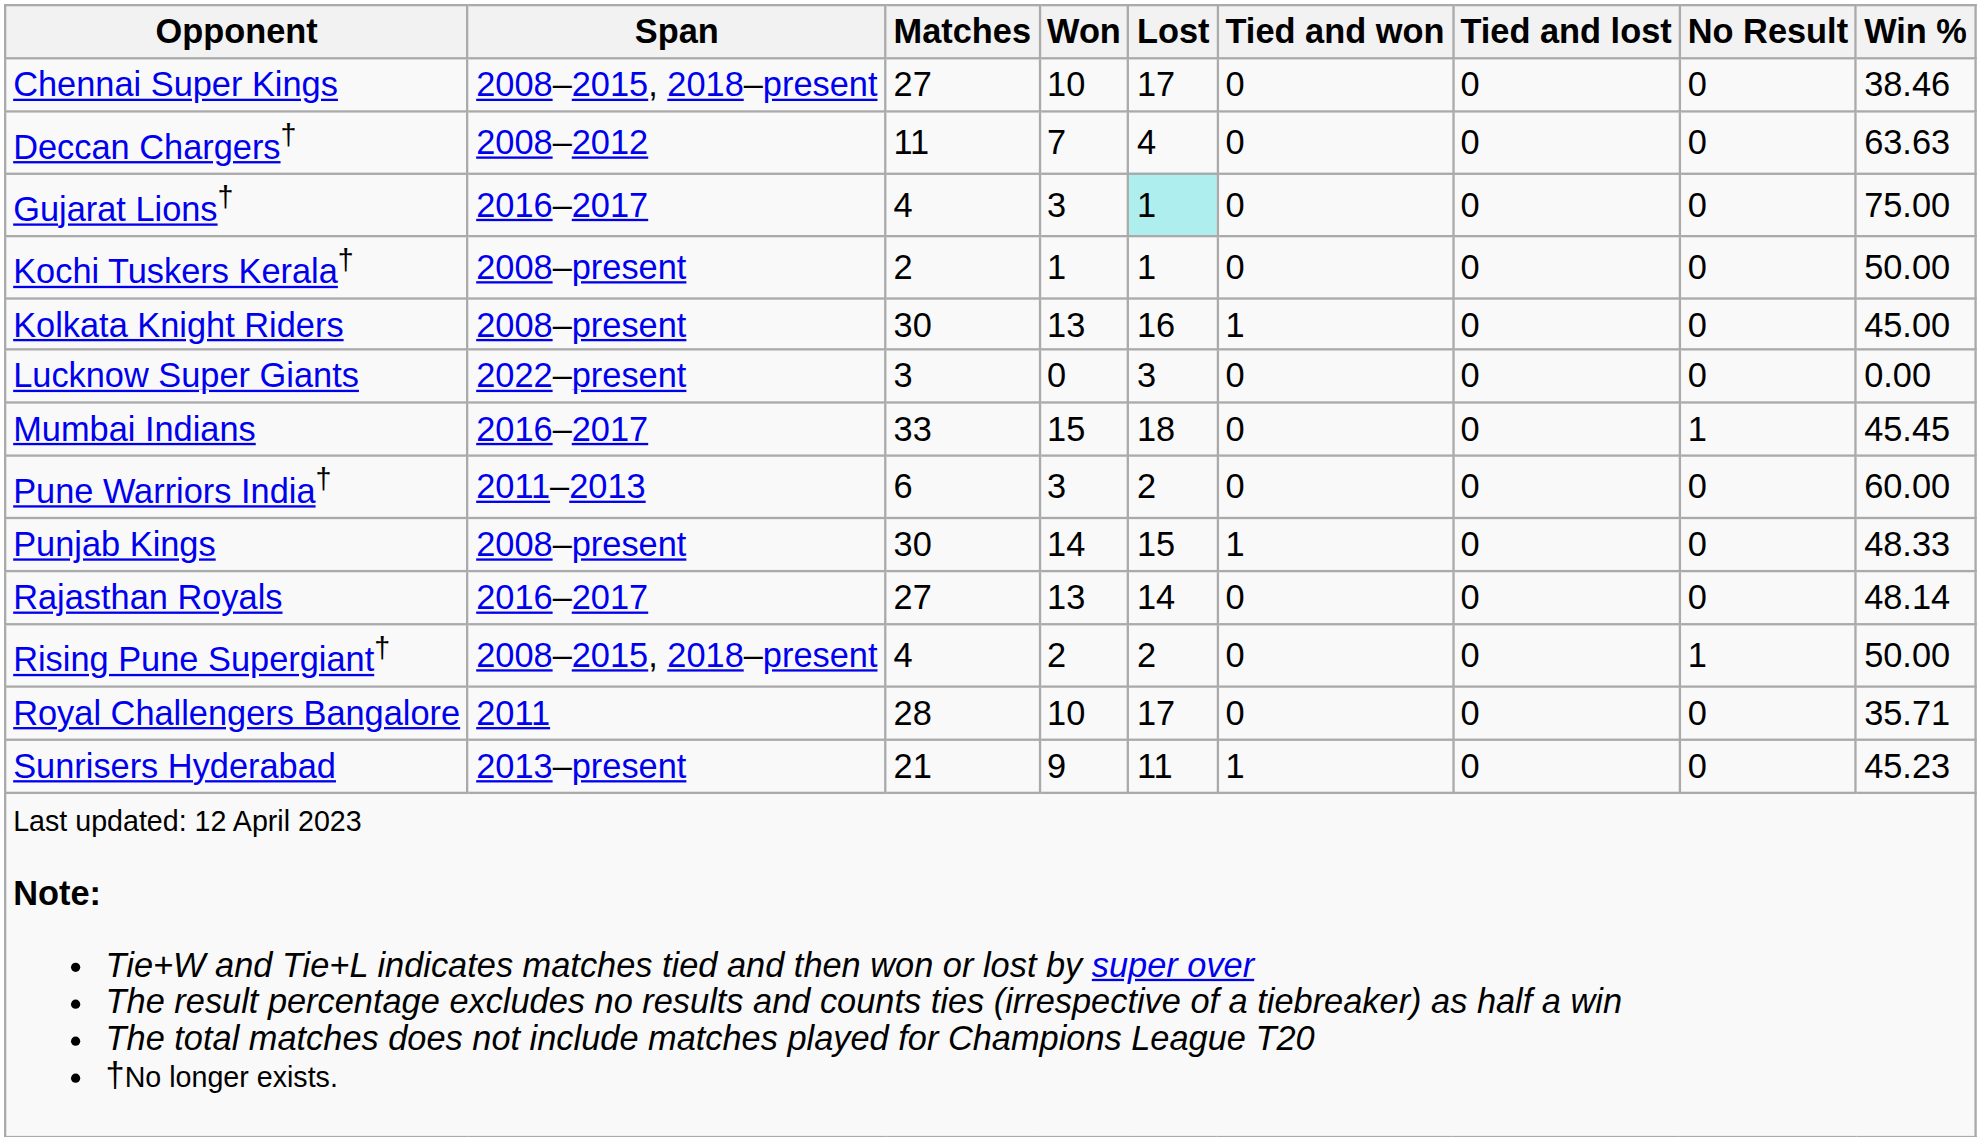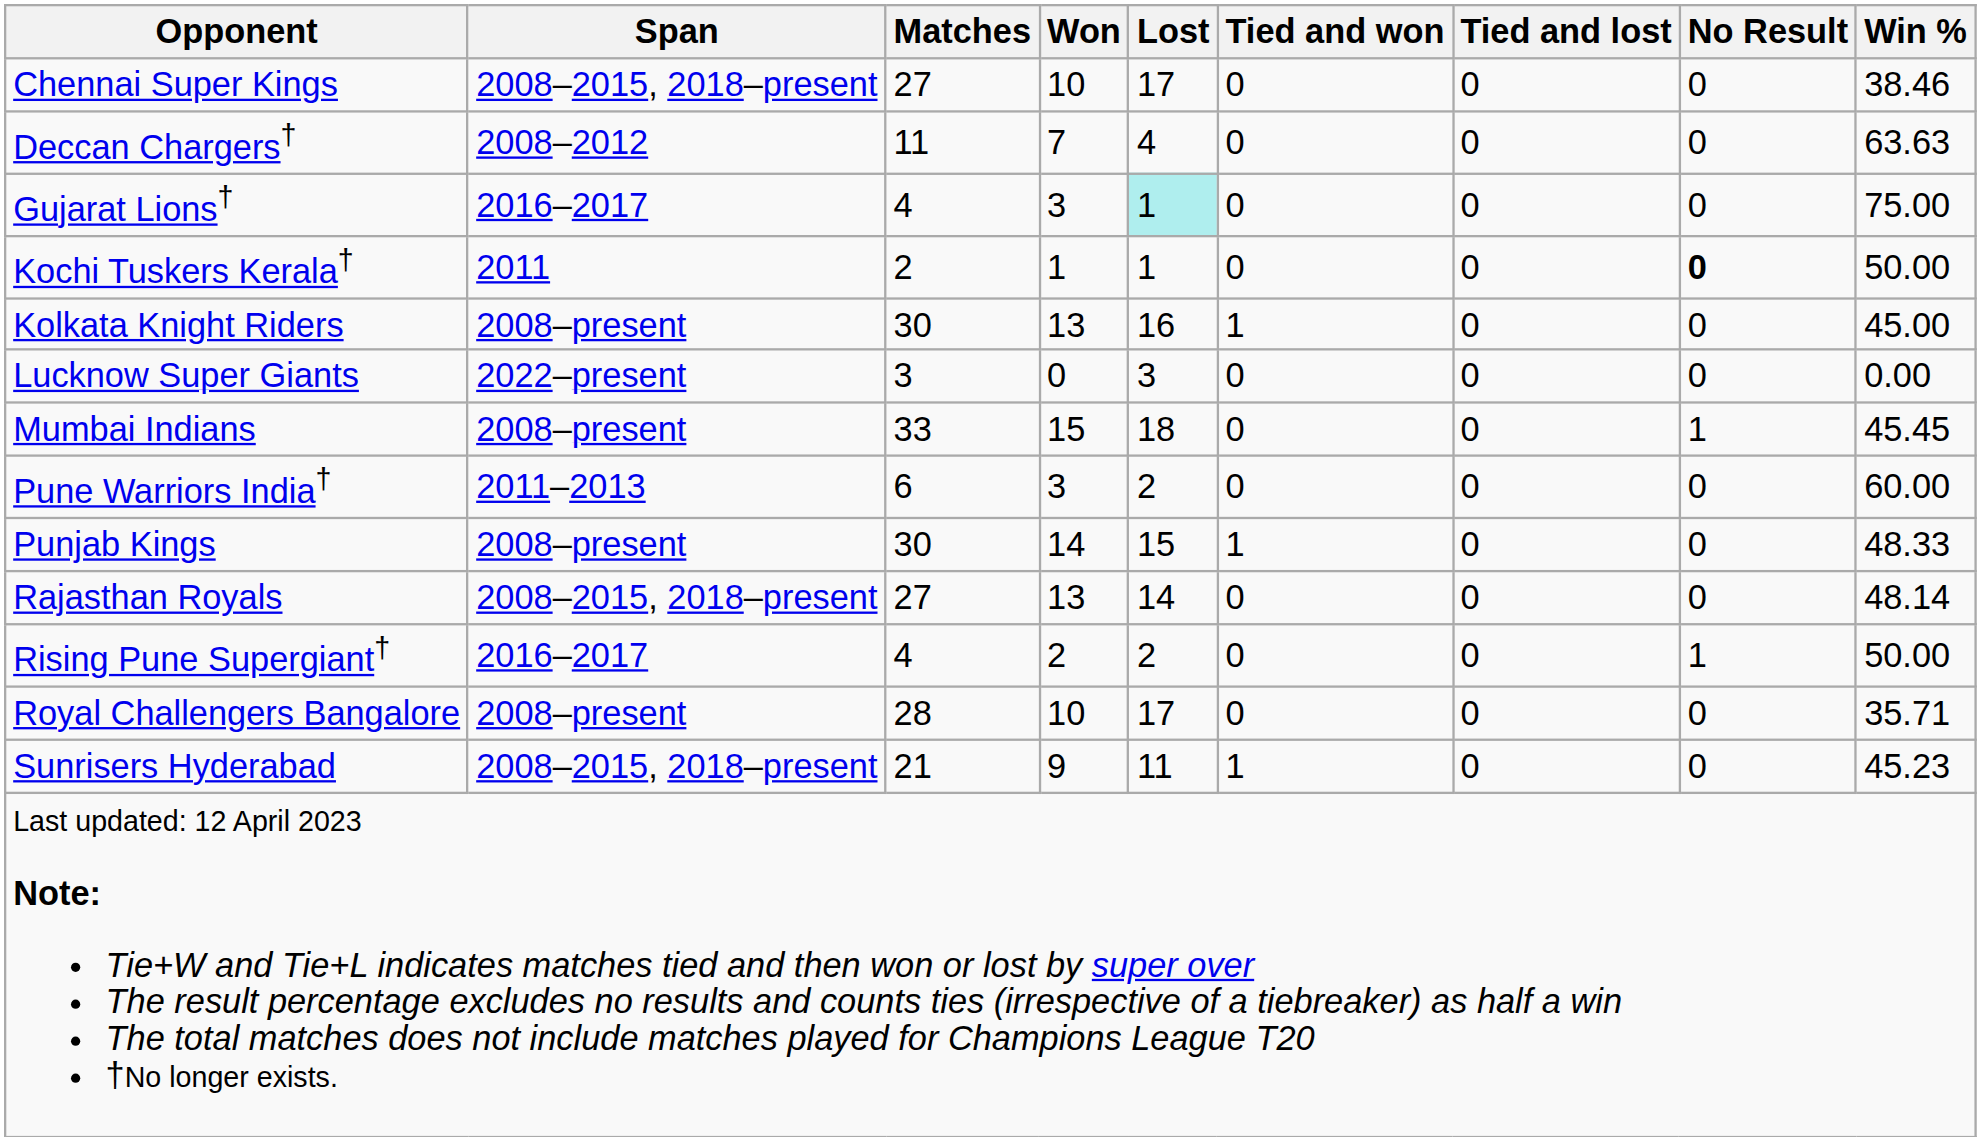(581, 266) 2008–present -> (513, 266) 2011
(1697, 266) normal -> (1697, 266) bold
(562, 430) 2016–2017 -> (581, 430) 2008–present
(562, 598) 2016–2017 -> (677, 598) 2008–2015, 2018–present
(677, 655) 2008–2015, 2018–present -> (562, 655) 2016–2017
(513, 713) 2011 -> (581, 713) 2008–present
(581, 766) 2013–present -> (677, 766) 2008–2015, 2018–present
